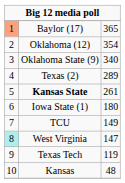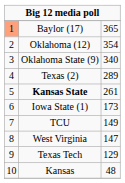(111, 107) 180 -> (111, 107) 173
(12, 139) paleturquoise background -> (12, 139) no background
(111, 154) 119 -> (111, 154) 129
